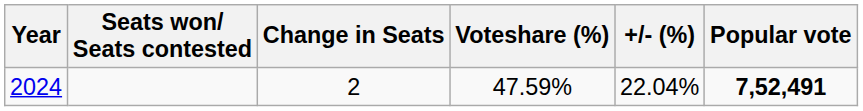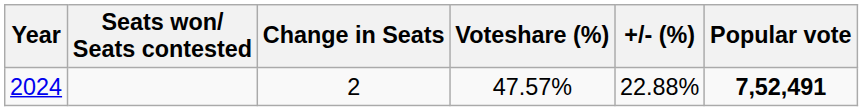(532, 86) 47.59% -> (532, 86) 47.57%
(660, 86) 22.04% -> (660, 86) 22.88%
